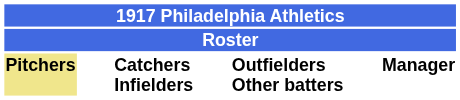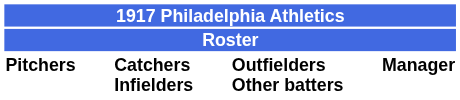(41, 65) khaki background -> (41, 65) no background
